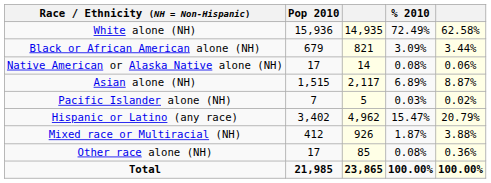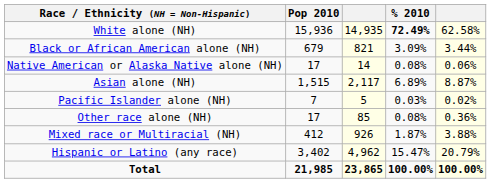(410, 30) normal -> (410, 30) bold
rows swapped: (145, 152) <-> (145, 117)
